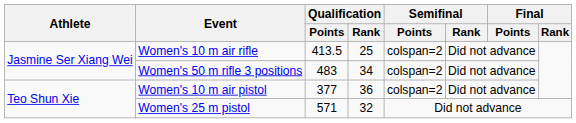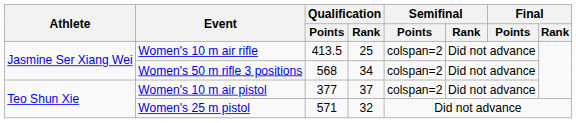(327, 71) 483 -> (327, 71) 568
(366, 90) 36 -> (366, 90) 37
